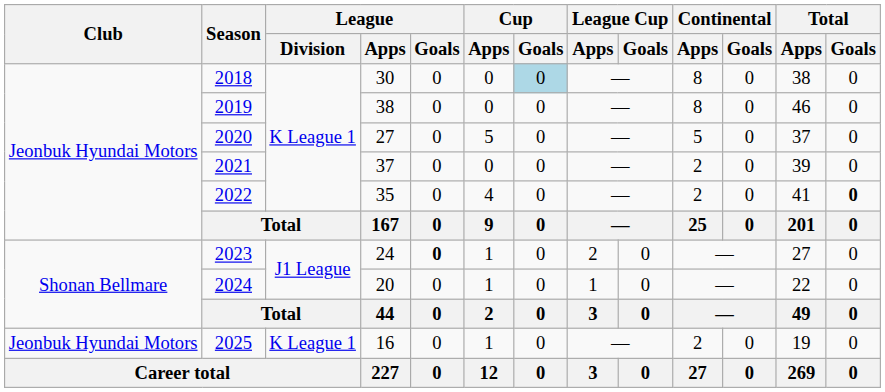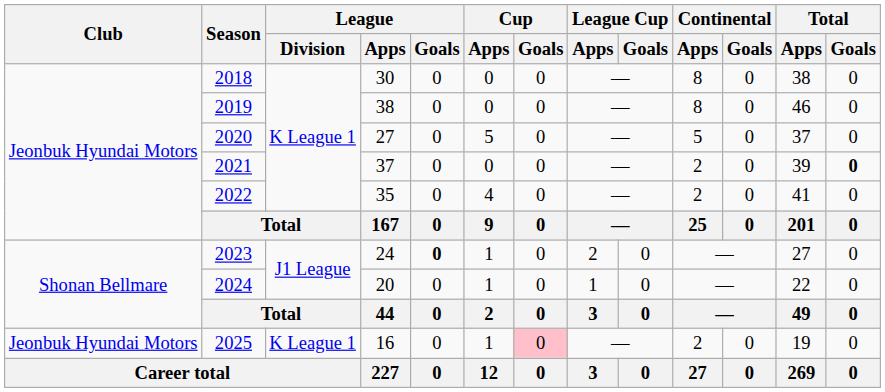(541, 78) lightblue background -> (541, 78) no background
(853, 166) normal -> (853, 166) bold
(853, 195) bold -> (853, 195) normal
(541, 343) no background -> (541, 343) pink background
